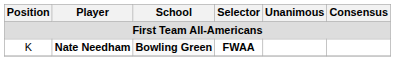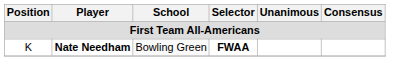(174, 47) bold -> (171, 47) normal
